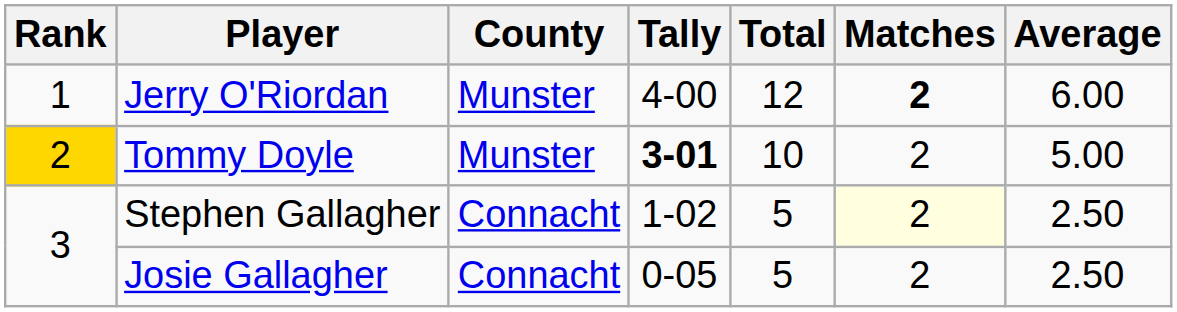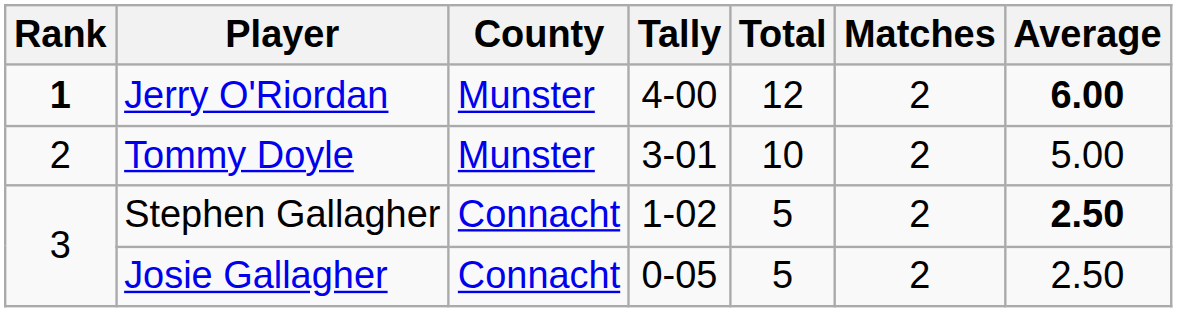(60, 94) normal -> (60, 94) bold
(920, 94) bold -> (920, 94) normal
(1087, 94) normal -> (1087, 94) bold
(60, 154) gold background -> (60, 154) no background
(679, 154) bold -> (679, 154) normal
(920, 214) lightyellow background -> (920, 214) no background
(1087, 214) normal -> (1087, 214) bold
